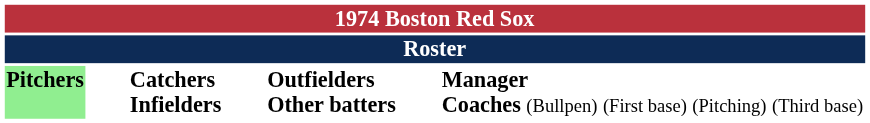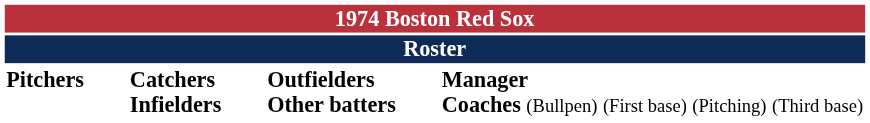(45, 79) lightgreen background -> (45, 79) no background
